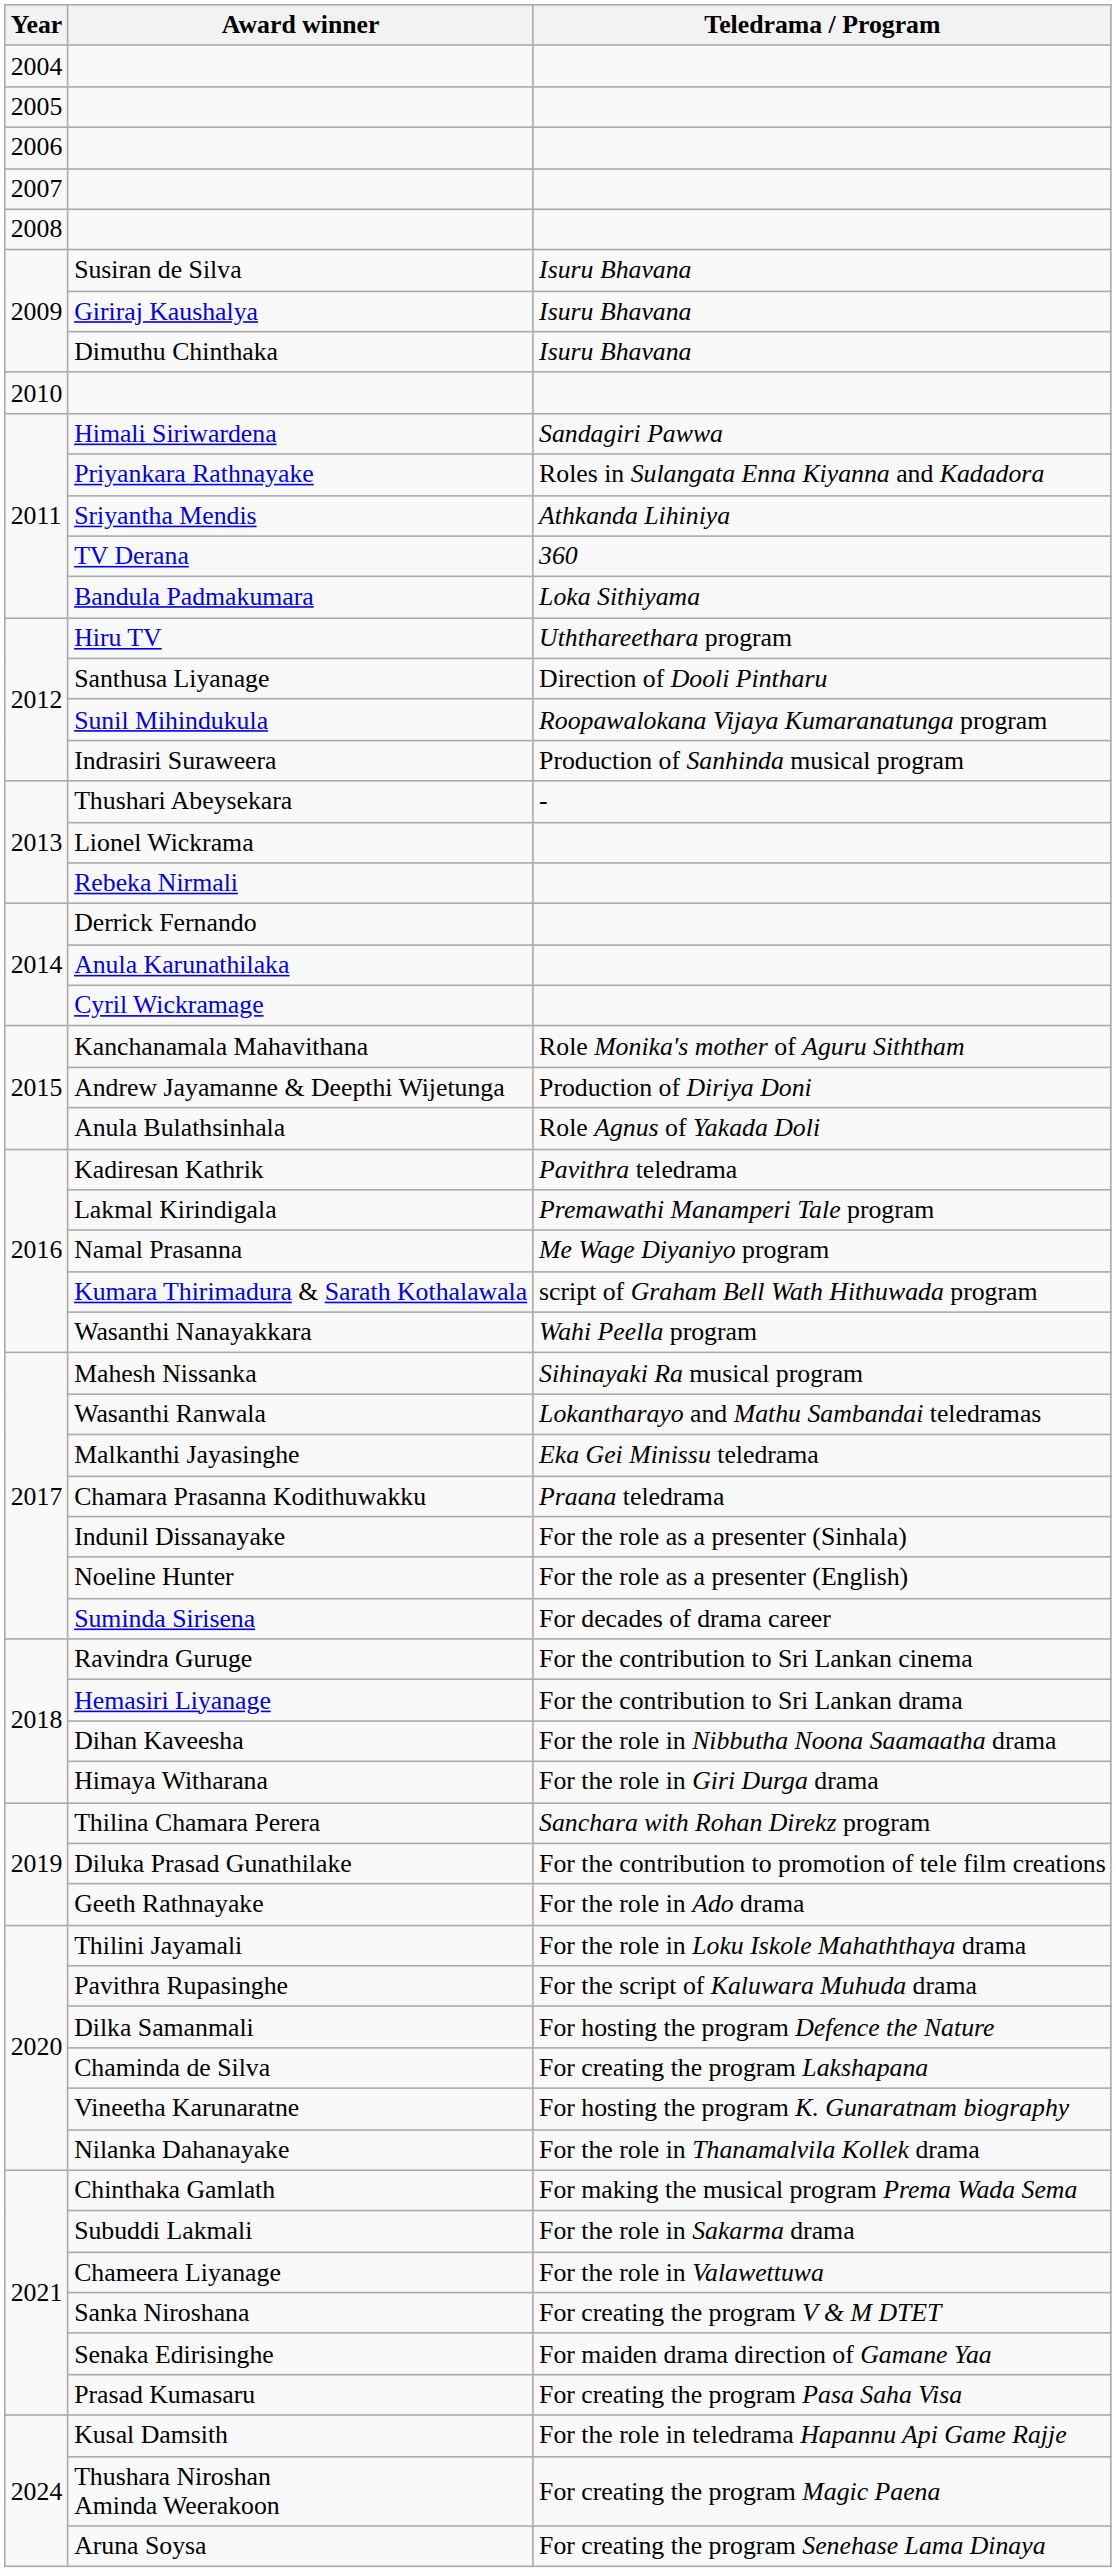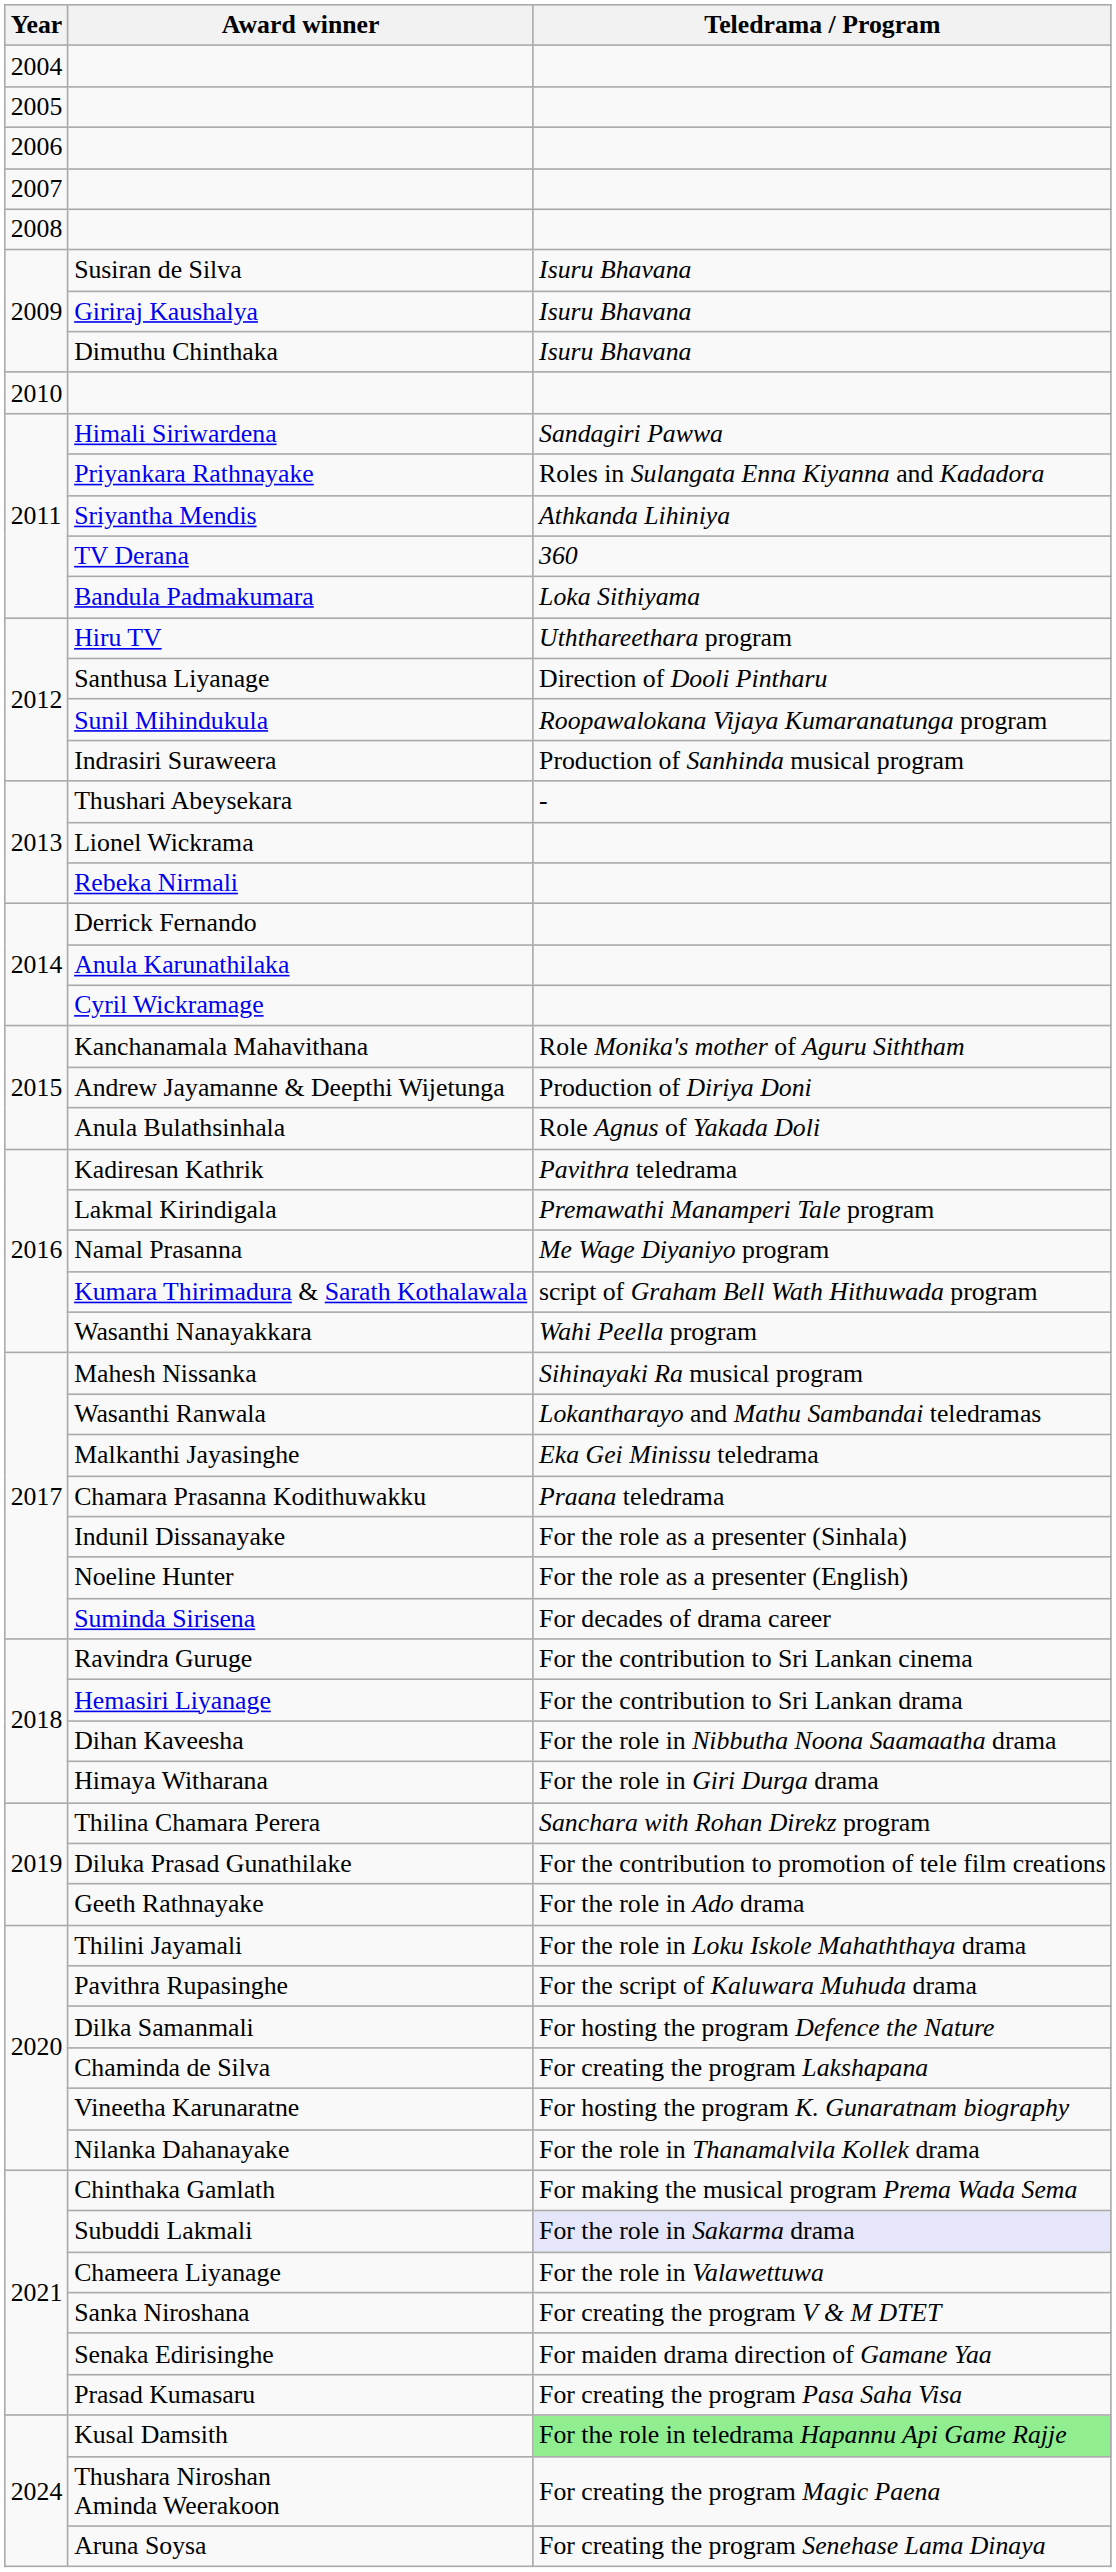(697, 2231) no background -> (697, 2231) lavender background
(803, 2435) no background -> (803, 2435) lightgreen background
